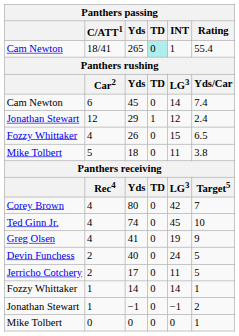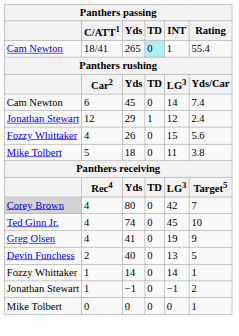(201, 135) 6.5 -> (198, 135) 5.6
(35, 205) no background -> (35, 205) lightgrey background
(175, 255) 24 -> (172, 255) 13
- row: (133, 272)
